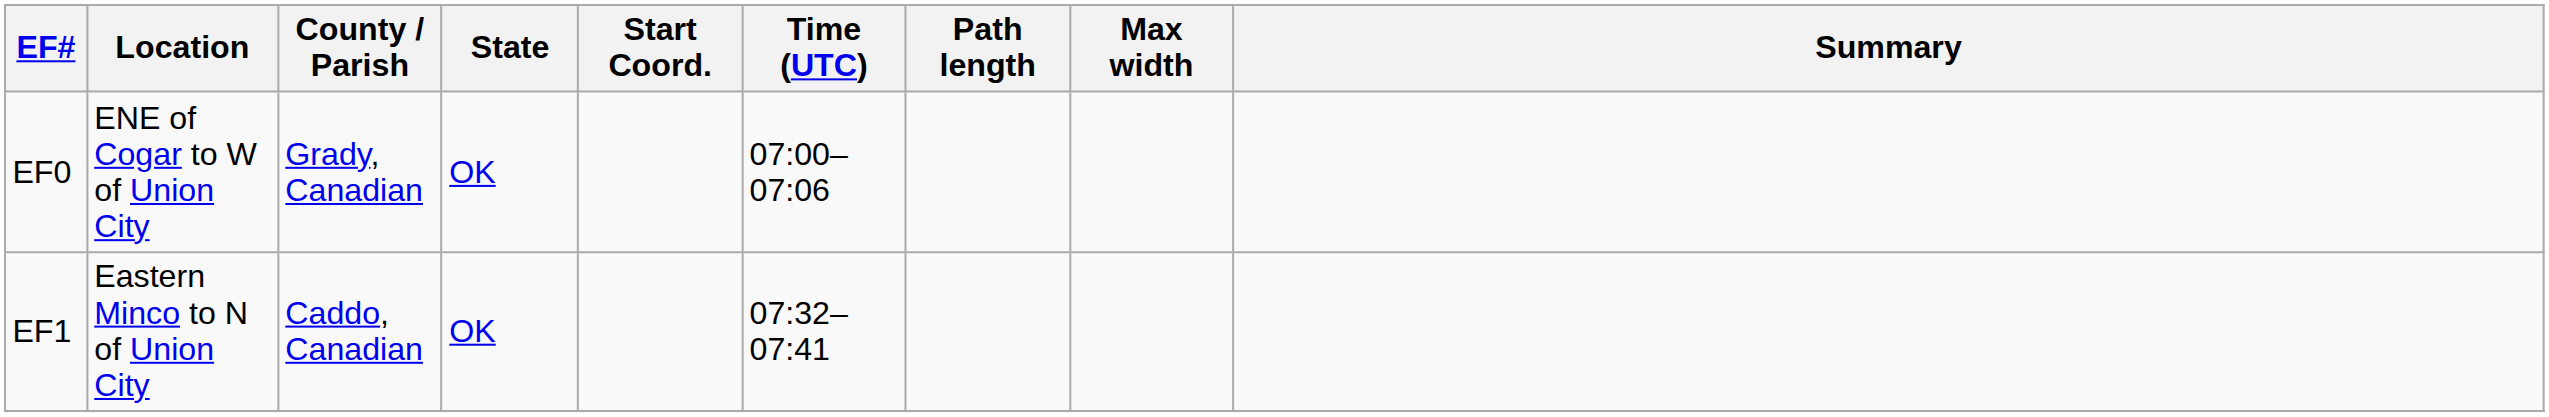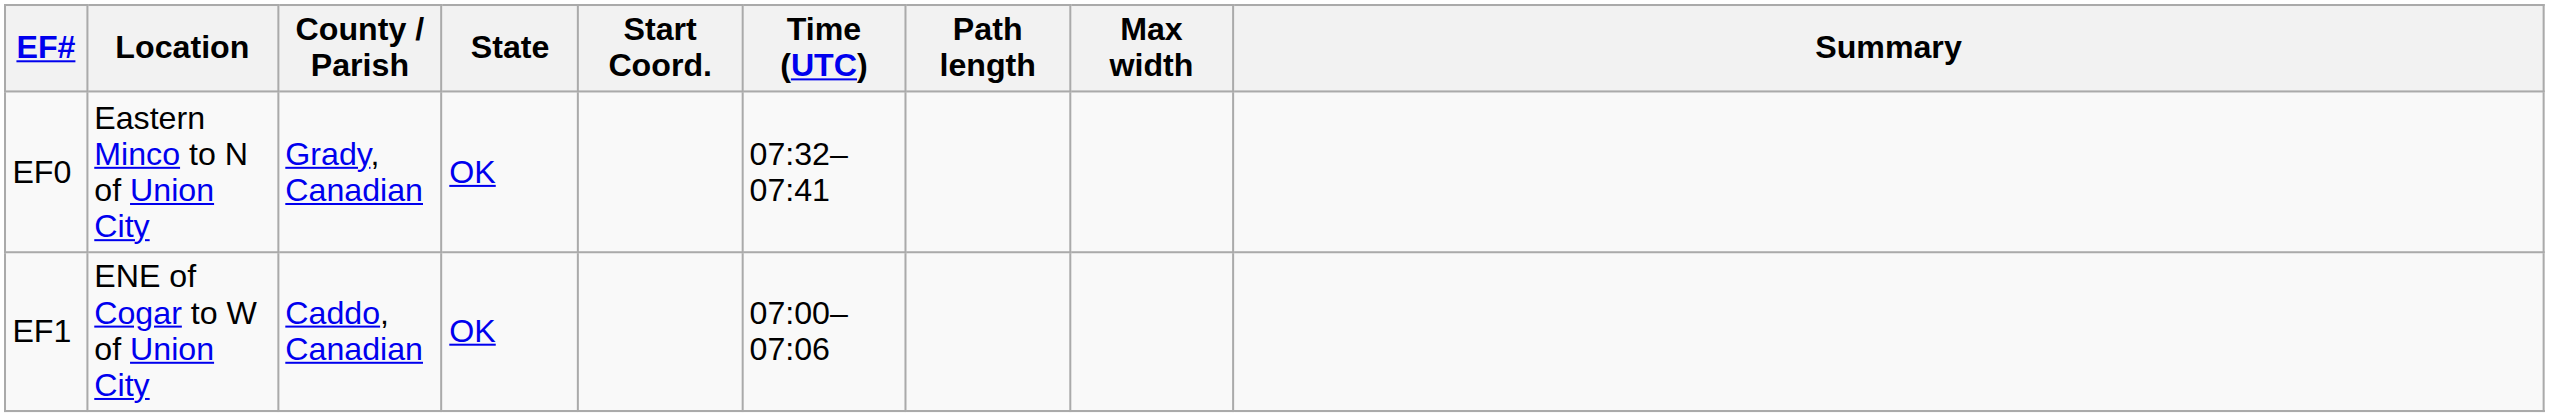(176, 171) ENE of Cogar to W of Union City -> (171, 171) Eastern Minco to N of Union City
(799, 171) 07:00–07:06 -> (799, 171) 07:32–07:41
(171, 330) Eastern Minco to N of Union City -> (176, 330) ENE of Cogar to W of Union City
(799, 330) 07:32–07:41 -> (799, 330) 07:00–07:06
